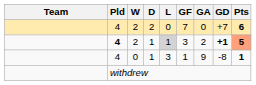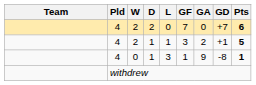(117, 42) bold -> (117, 42) normal
(168, 42) lightgrey background -> (168, 42) no background
(222, 42) bold -> (222, 42) normal
(241, 42) lightsalmon background -> (241, 42) no background
